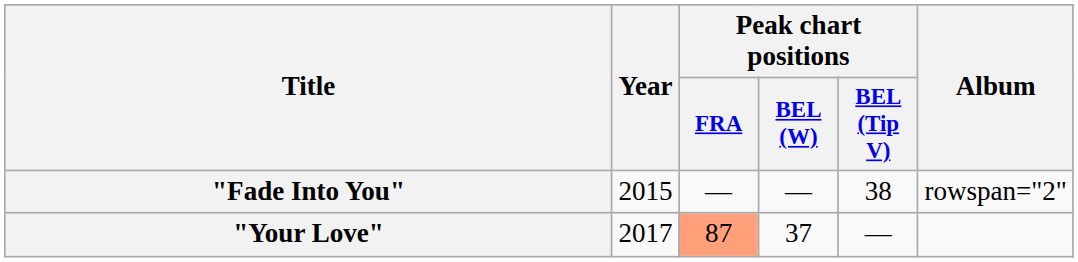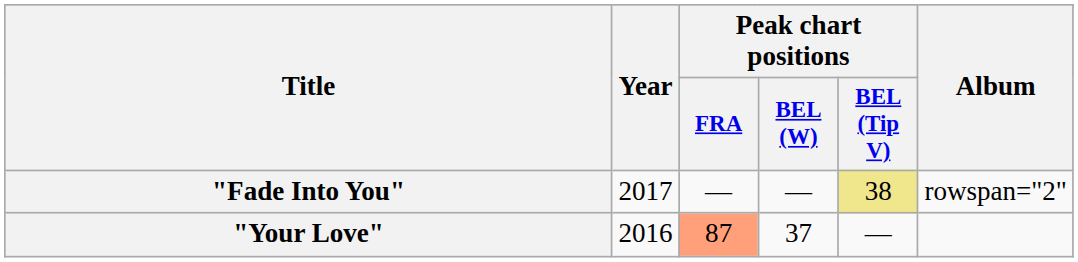(645, 191) 2015 -> (645, 191) 2017
(878, 191) no background -> (878, 191) khaki background
(645, 234) 2017 -> (645, 234) 2016
